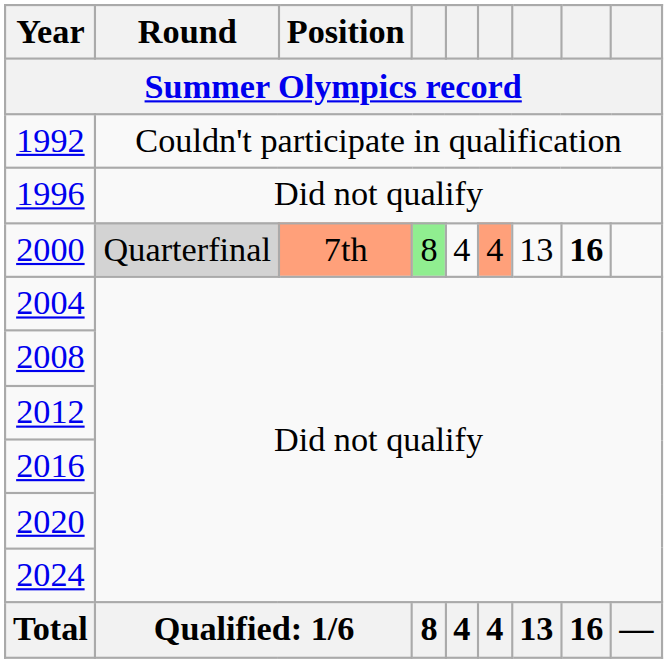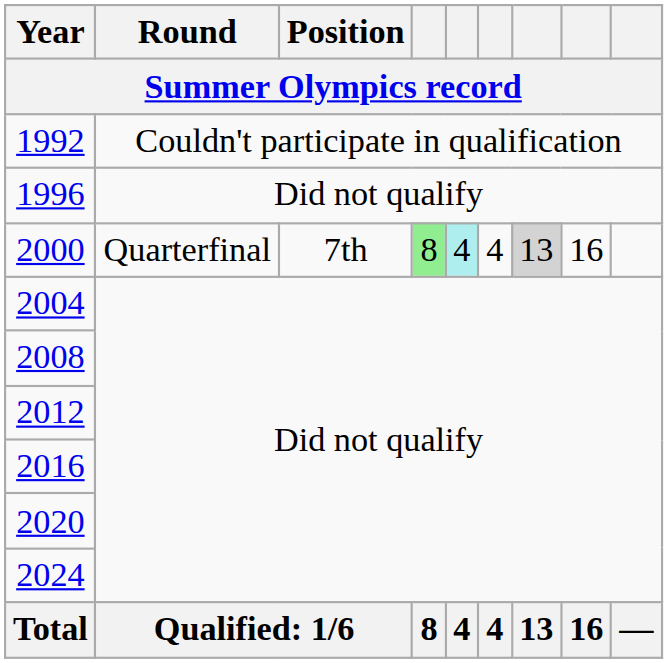(187, 248) lightgrey background -> (187, 248) no background
(346, 248) lightsalmon background -> (346, 248) no background
(462, 248) no background -> (462, 248) paleturquoise background
(495, 248) lightsalmon background -> (495, 248) no background
(536, 248) no background -> (536, 248) lightgrey background
(586, 248) bold -> (586, 248) normal
